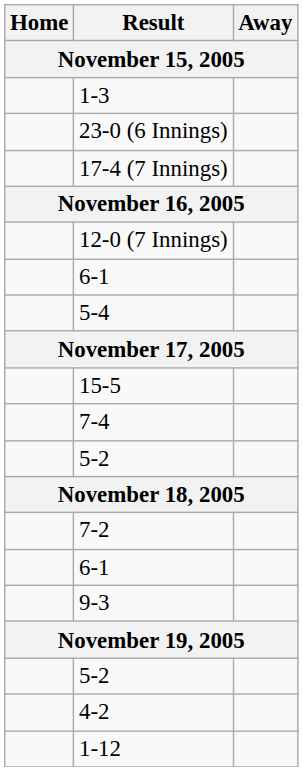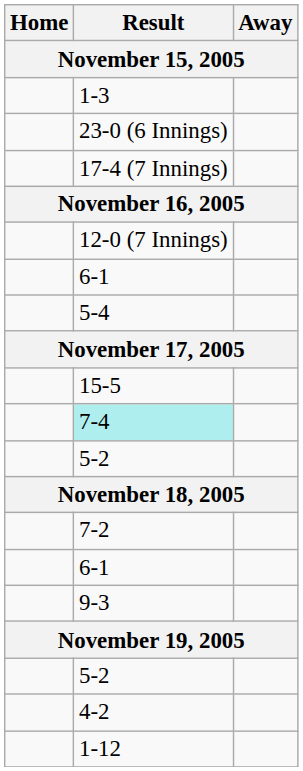(94, 421) no background -> (94, 421) paleturquoise background
